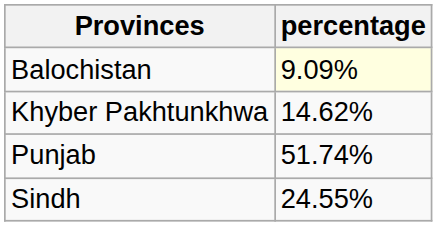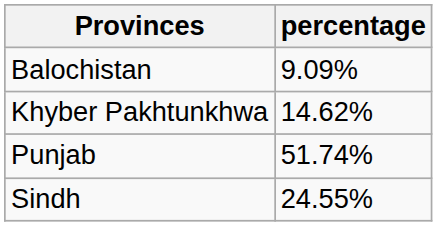(319, 69) lightyellow background -> (319, 69) no background
